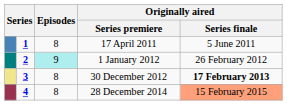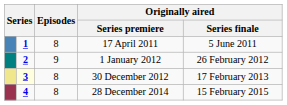(56, 60) paleturquoise background -> (56, 60) no background
(25, 76) no background -> (25, 76) lightyellow background
(231, 76) bold -> (233, 76) normal
(231, 92) lightsalmon background -> (233, 92) no background
